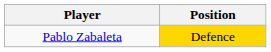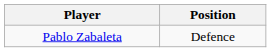(213, 36) gold background -> (213, 36) no background
